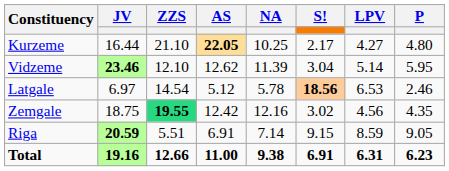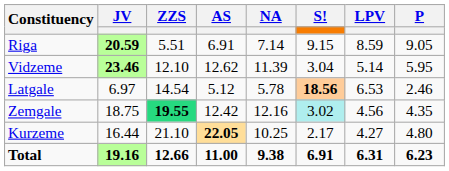rows swapped: (23, 133) <-> (36, 45)
(320, 111) no background -> (320, 111) paleturquoise background
